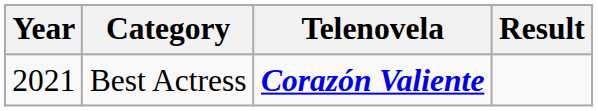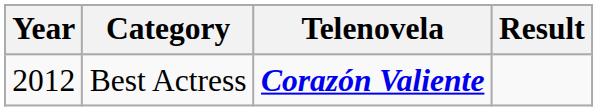(44, 79) 2021 -> (44, 79) 2012
